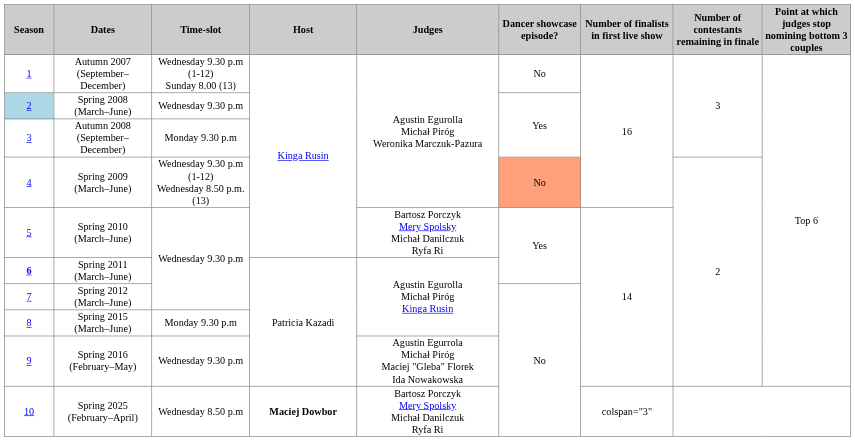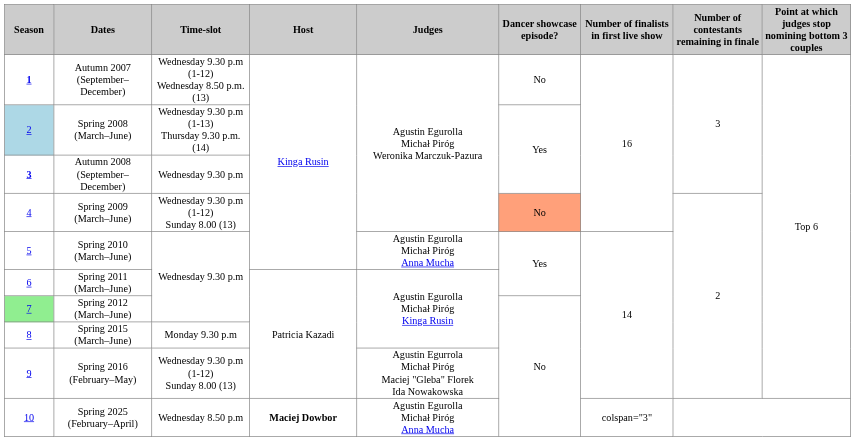(29, 73) normal -> (29, 79) bold
(201, 73) Wednesday 9.30 p.m (1-12) Sunday 8.00 (13) -> (201, 79) Wednesday 9.30 p.m (1-12) Wednesday 8.50 p.m. (13)
(201, 106) Wednesday 9.30 p.m -> (201, 130) Wednesday 9.30 p.m (1-13) Thursday 9.30 p.m. (14)
(29, 138) normal -> (29, 174) bold
(201, 138) Monday 9.30 p.m -> (201, 174) Wednesday 9.30 p.m
(201, 182) Wednesday 9.30 p.m (1-12) Wednesday 8.50 p.m. (13) -> (201, 212) Wednesday 9.30 p.m (1-12) Sunday 8.00 (13)
(428, 232) Bartosz Porczyk Mery Spolsky Michał Danilczuk Ryfa Ri -> (428, 250) Agustin Egurolla Michał Piróg Anna Mucha
(29, 270) bold -> (29, 282) normal
(29, 296) no background -> (29, 309) lightgreen background
(201, 361) Wednesday 9.30 p.m -> (201, 373) Wednesday 9.30 p.m (1-12) Sunday 8.00 (13)
(428, 411) Bartosz Porczyk Mery Spolsky Michał Danilczuk Ryfa Ri -> (428, 417) Agustin Egurolla Michał Piróg Anna Mucha
